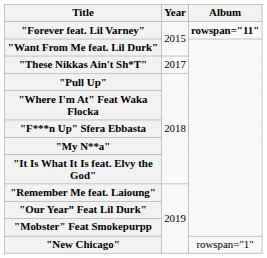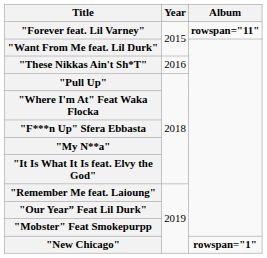(175, 64) 2017 -> (175, 64) 2016
(225, 244) normal -> (225, 244) bold
